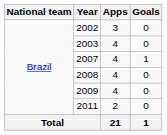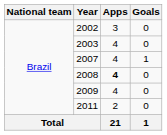(115, 75) normal -> (115, 75) bold
